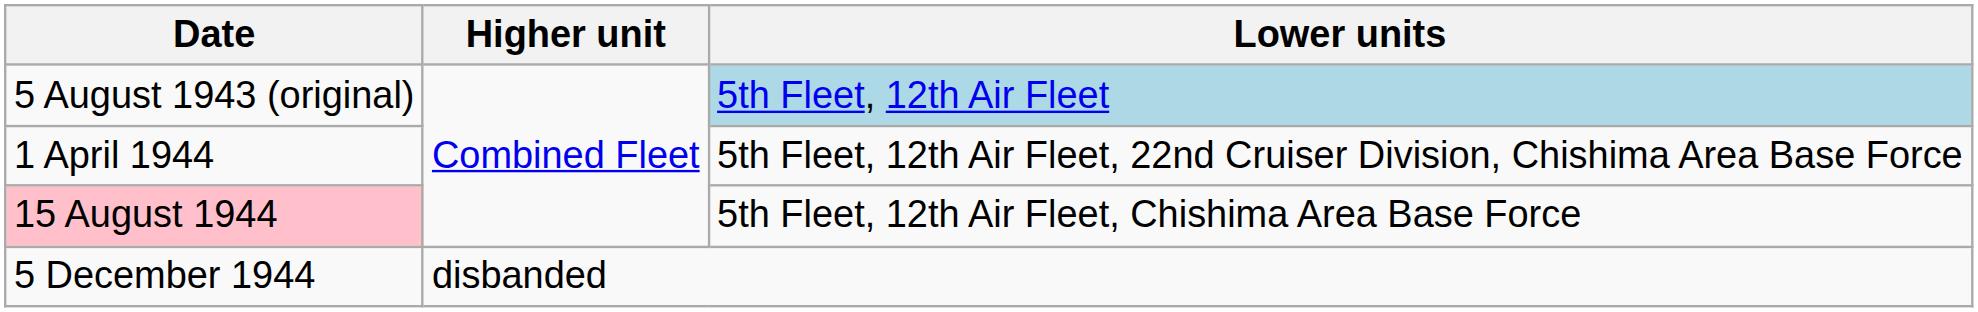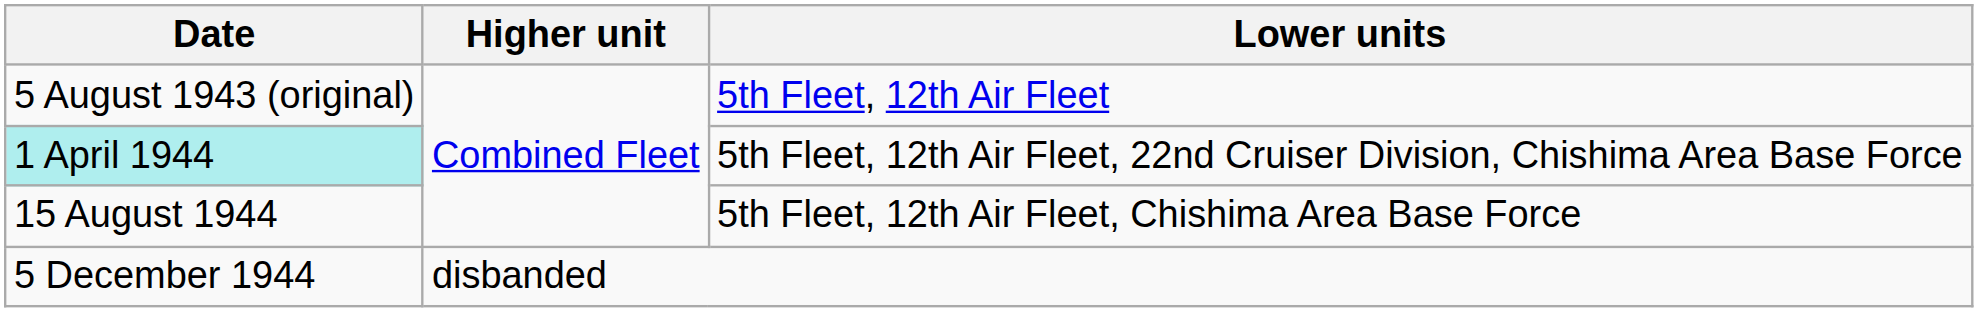(913, 94) lightblue background -> (913, 94) no background
(114, 154) no background -> (114, 154) paleturquoise background
(146, 214) pink background -> (146, 214) no background
